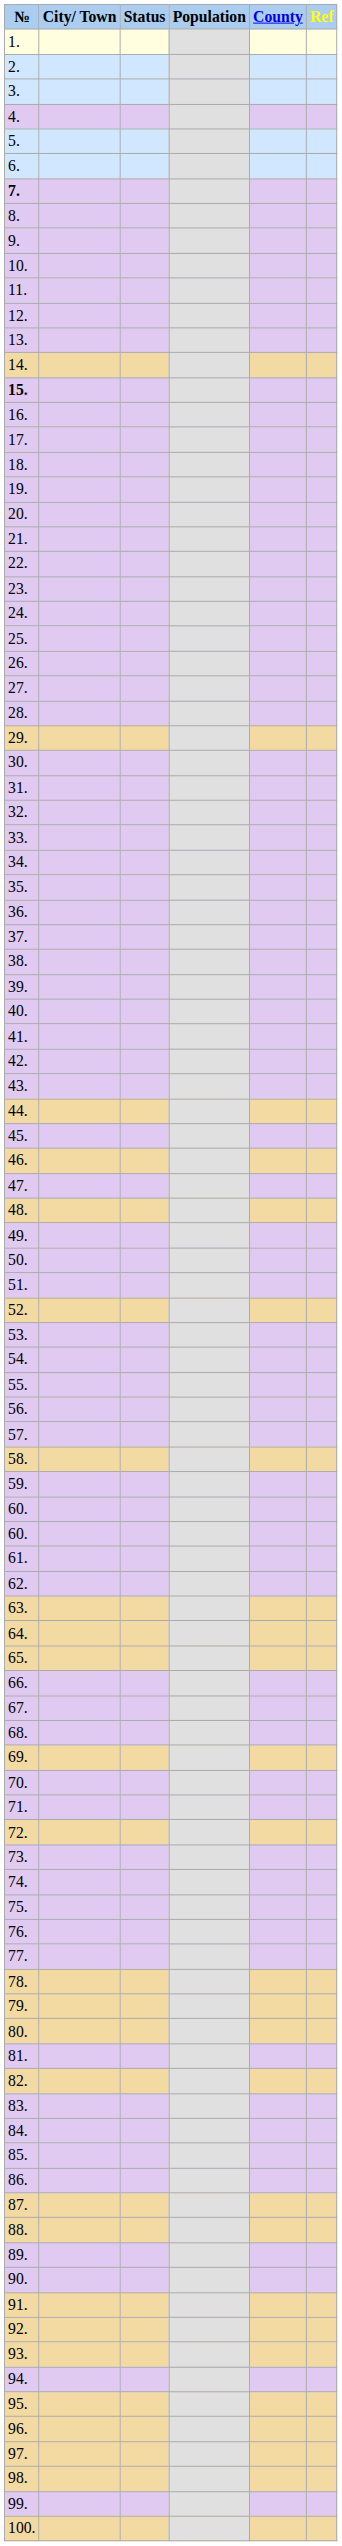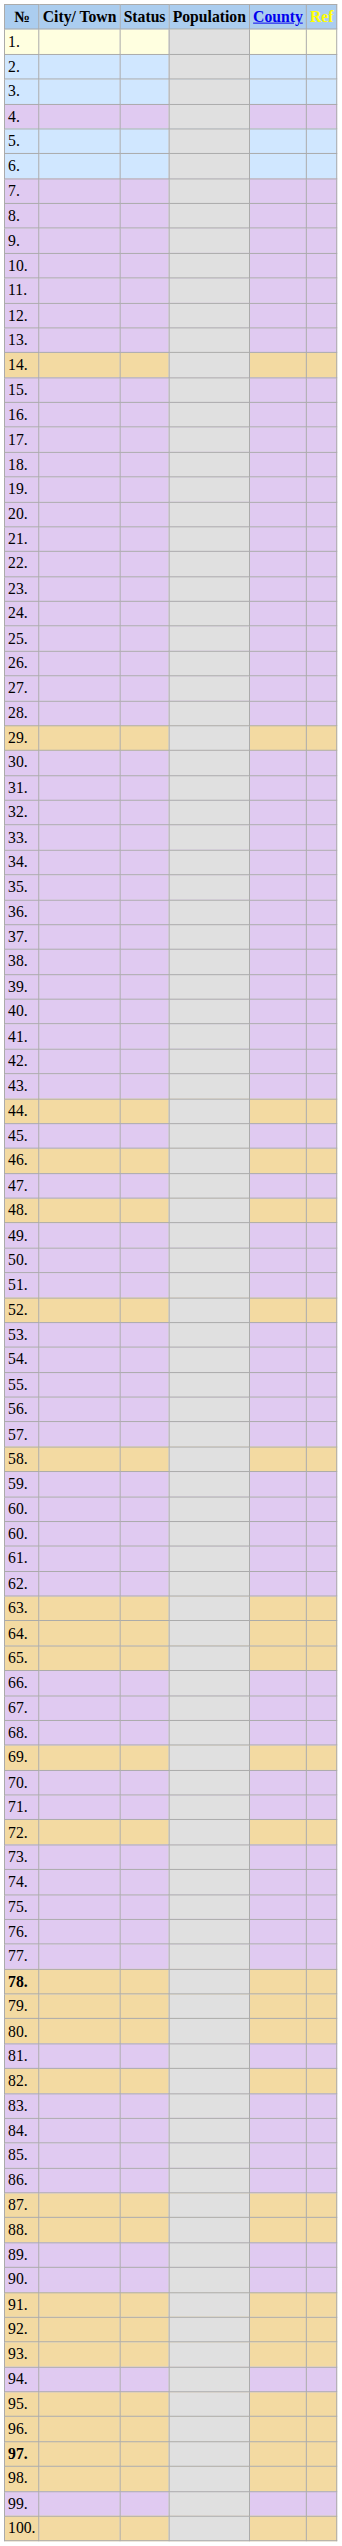(14, 191) bold -> (14, 191) normal
(18, 389) bold -> (18, 389) normal
(18, 1981) normal -> (18, 1981) bold
(18, 2453) normal -> (18, 2453) bold
